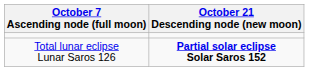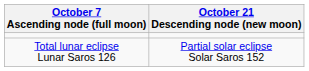(226, 52) bold -> (226, 52) normal
